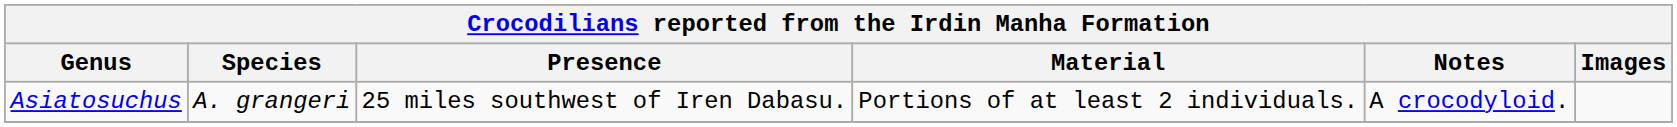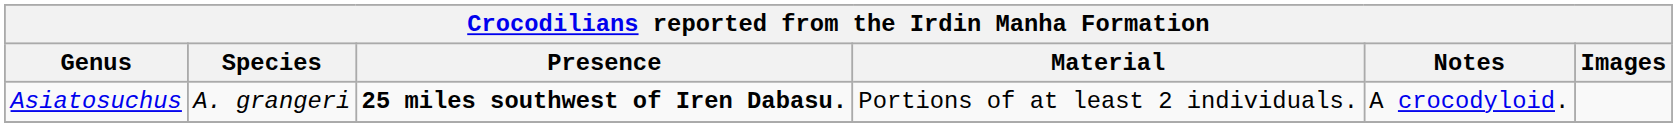(604, 102) normal -> (604, 102) bold
